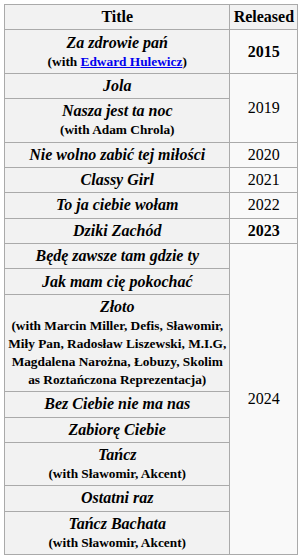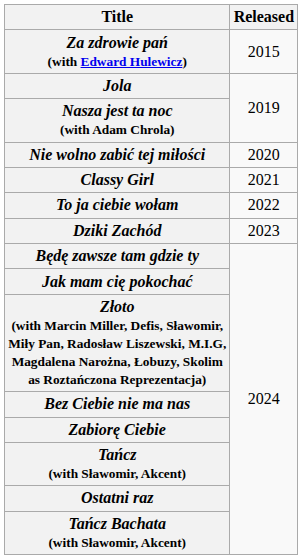(264, 51) bold -> (264, 51) normal
(264, 230) bold -> (264, 230) normal
